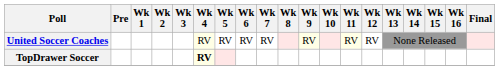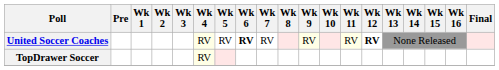(246, 40) normal -> (246, 40) bold
(372, 40) normal -> (372, 40) bold
(204, 57) bold -> (204, 57) normal
